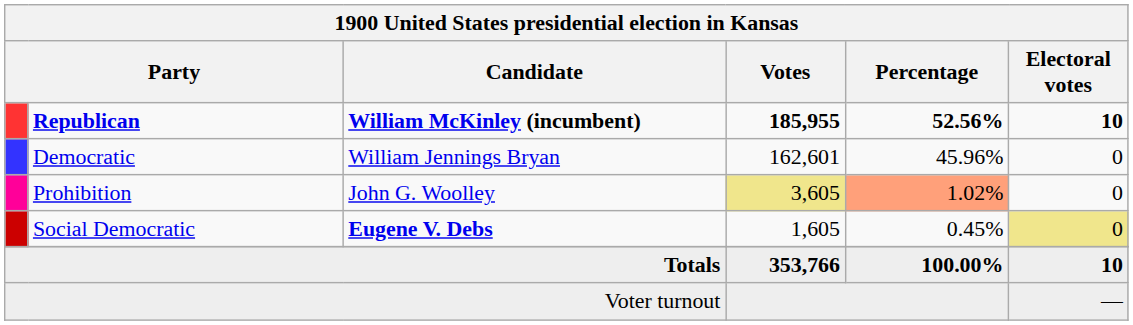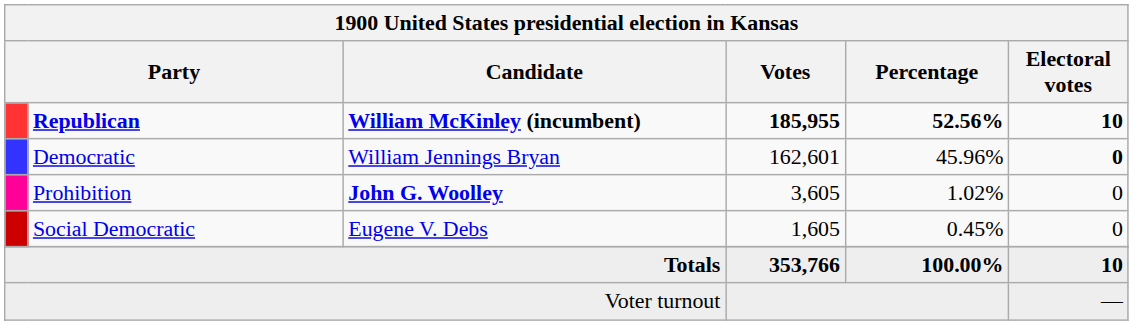(1118, 156) normal -> (1118, 156) bold
(422, 193) normal -> (426, 193) bold
(815, 193) khaki background -> (815, 193) no background
(975, 193) lightsalmon background -> (975, 193) no background
(421, 229) bold -> (418, 229) normal
(1118, 229) khaki background -> (1118, 229) no background
